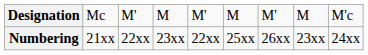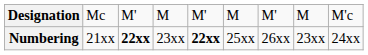(136, 38) normal -> (136, 38) bold
(206, 38) normal -> (206, 38) bold
